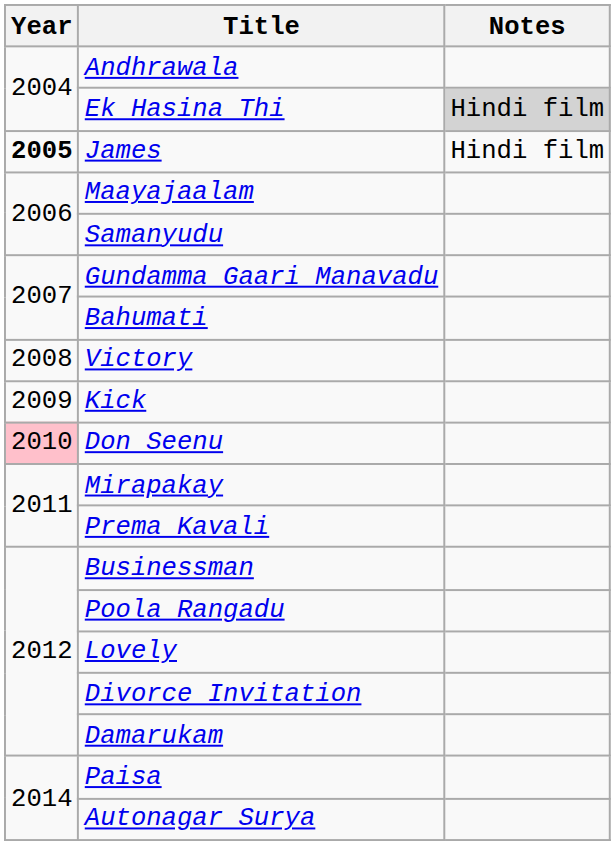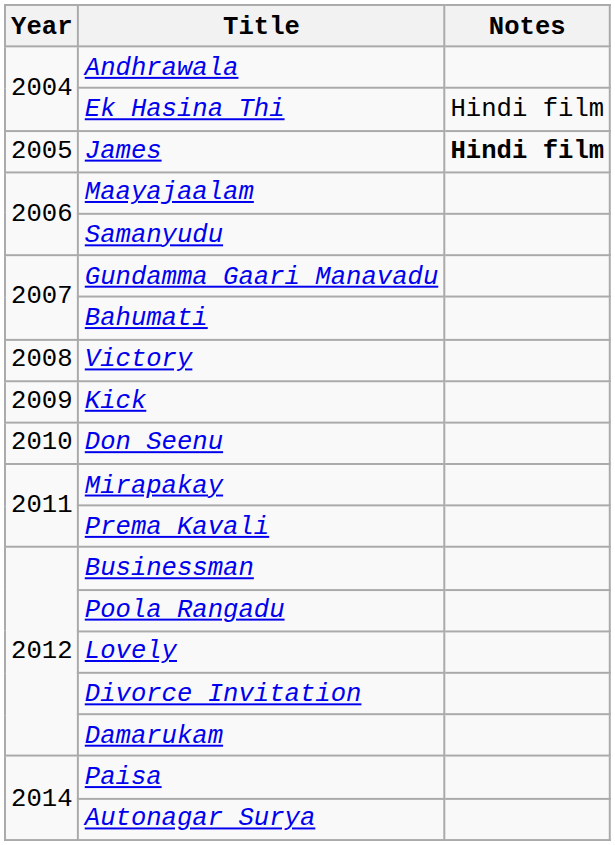(527, 109) lightgrey background -> (527, 109) no background
(42, 151) bold -> (42, 151) normal
(527, 151) normal -> (527, 151) bold
(42, 443) pink background -> (42, 443) no background
